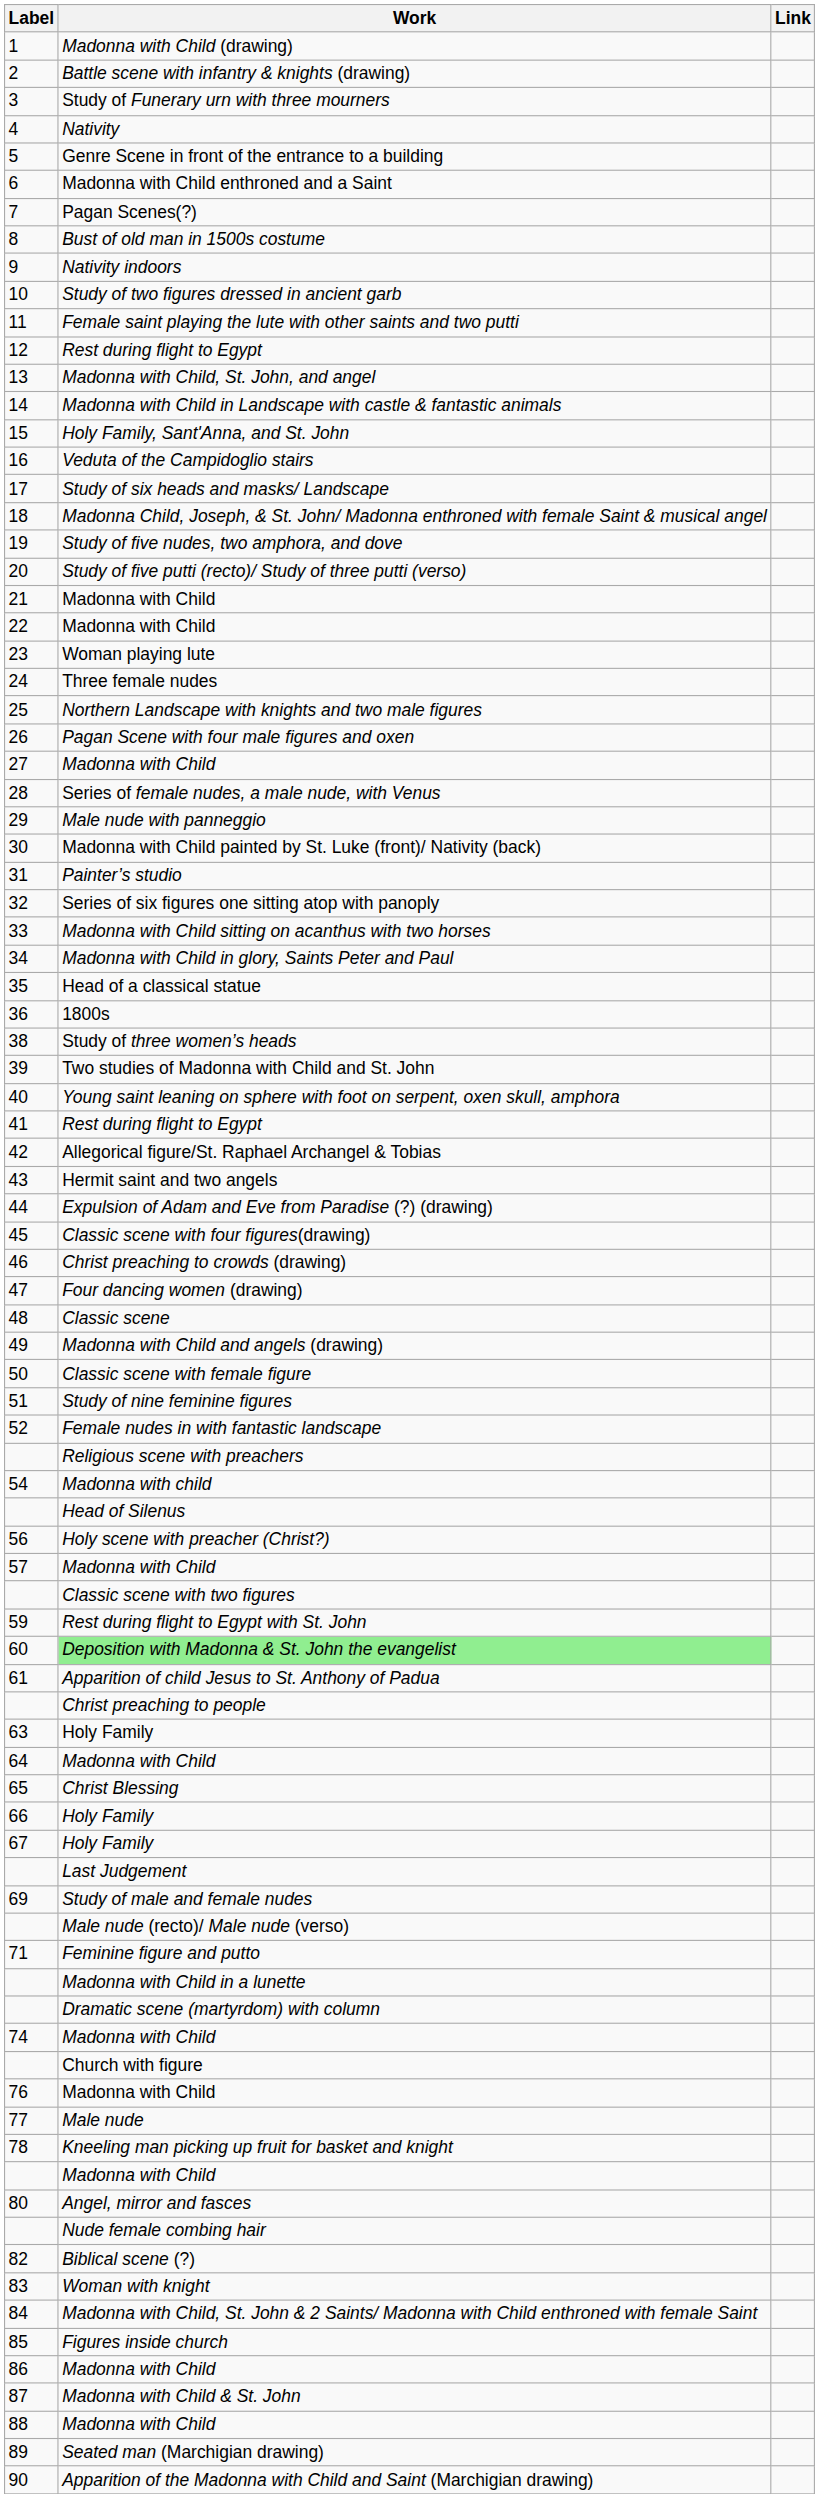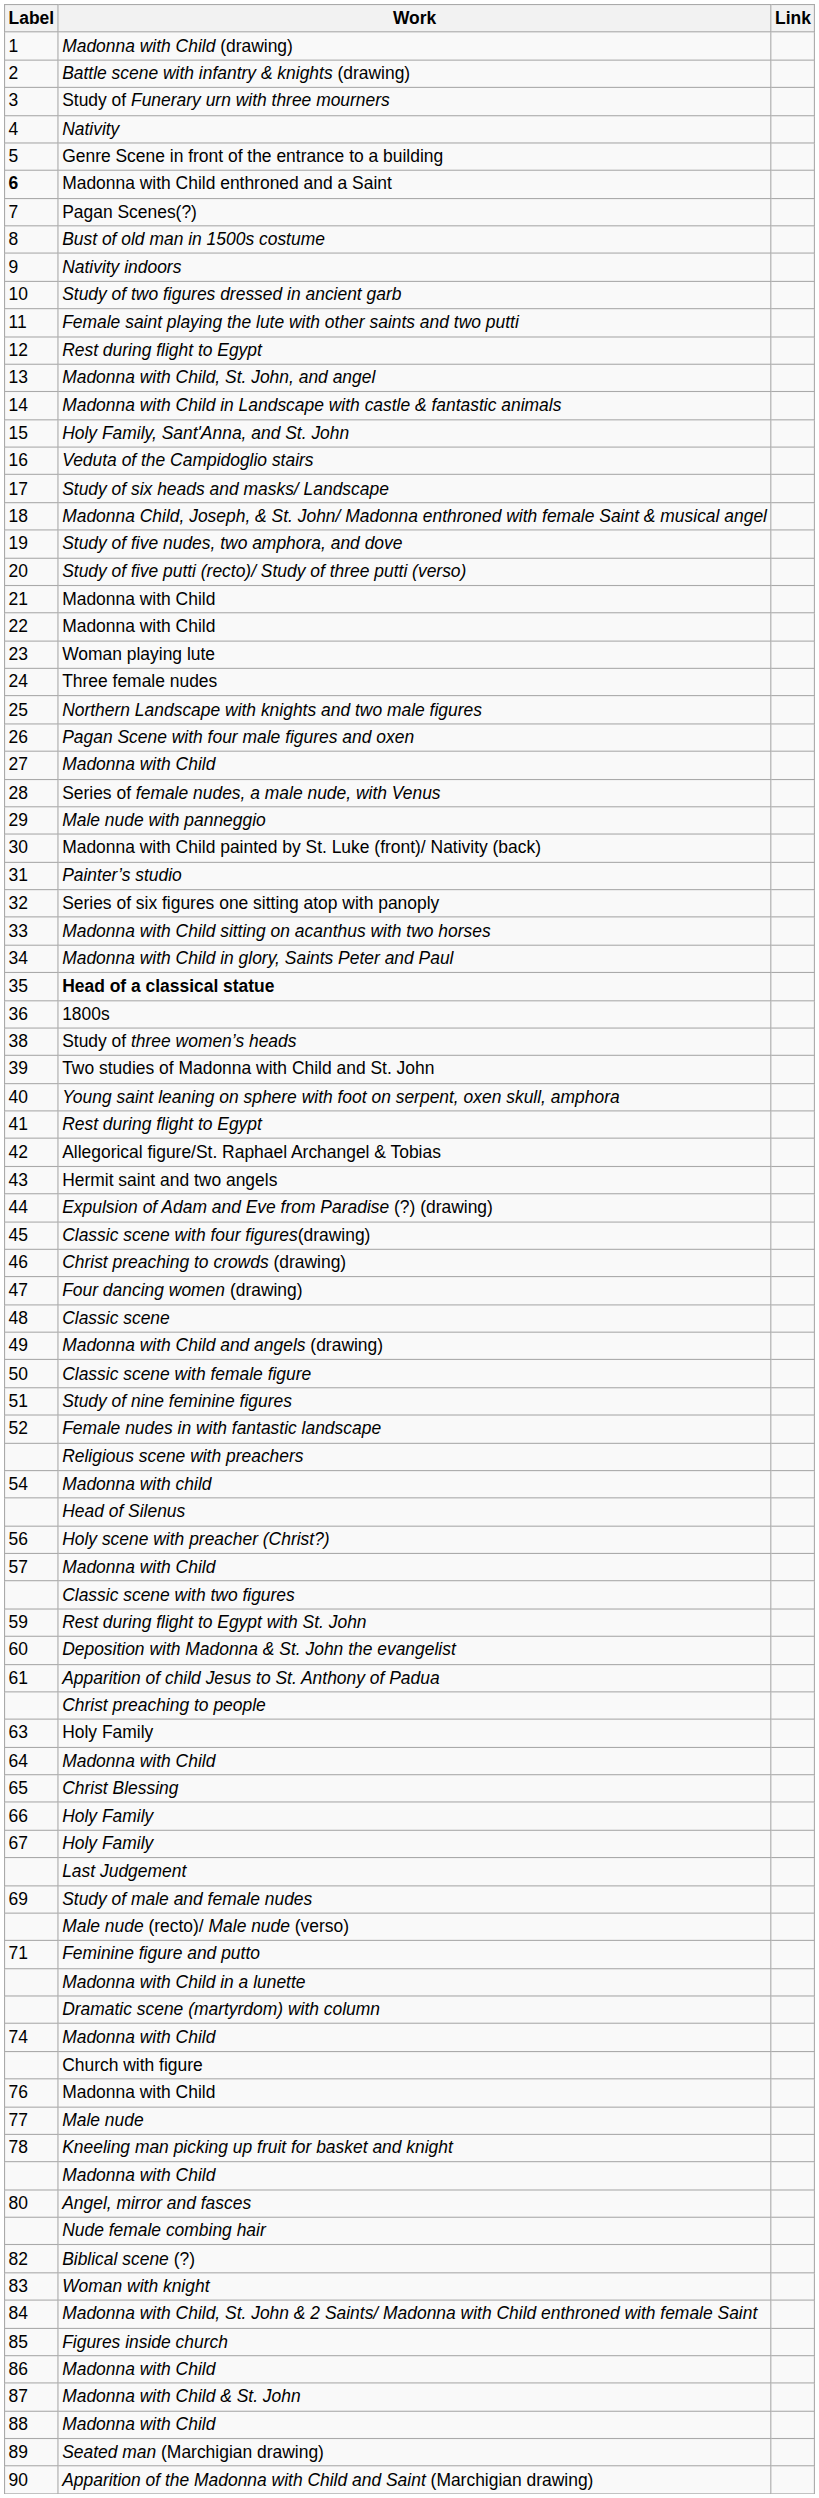(13, 184) normal -> (13, 184) bold
(162, 986) normal -> (168, 986) bold
(259, 1650) lightgreen background -> (259, 1650) no background
